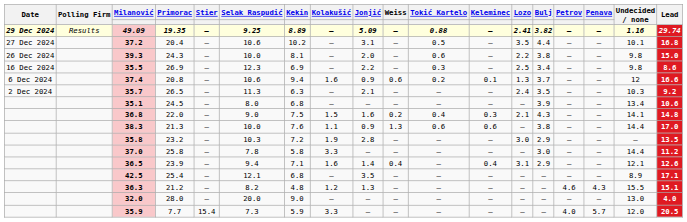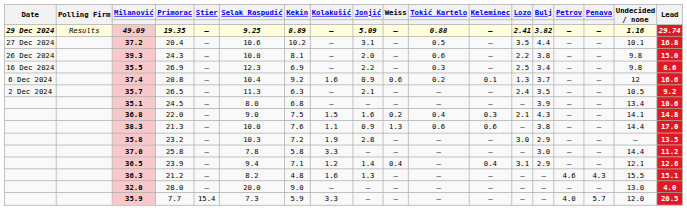(252, 79) 10.6 -> (252, 79) 10.4
(297, 79) 9.4 -> (297, 79) 9.2
(635, 91) 10.3 -> (635, 91) 10.5
(331, 163) 1.6 -> (331, 163) 1.2
- row: (134, 175)
(331, 187) 1.2 -> (331, 175) 1.6
